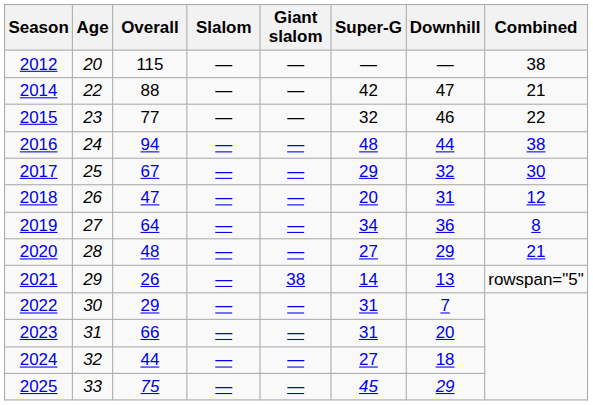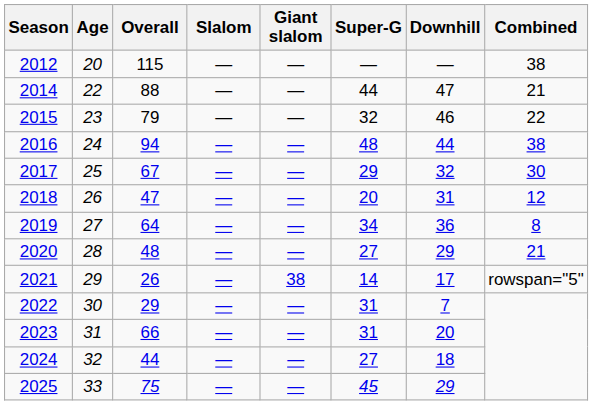(368, 90) 42 -> (368, 90) 44
(150, 117) 77 -> (150, 117) 79
(445, 279) 13 -> (445, 279) 17
